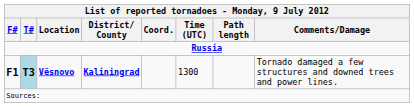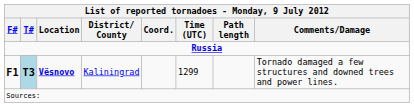(112, 72) bold -> (112, 72) normal
(188, 72) 1300 -> (188, 72) 1299
